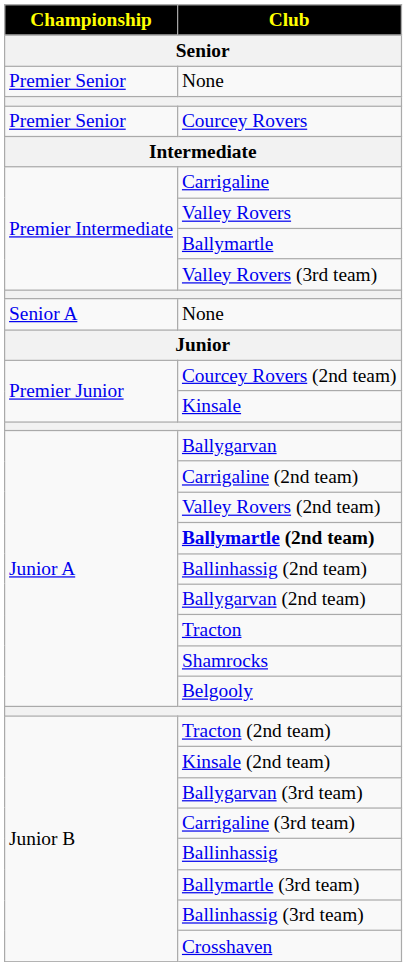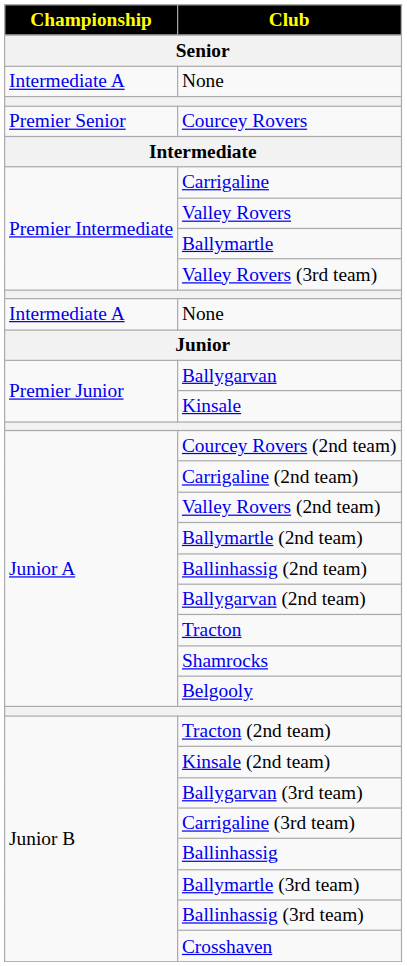(67, 81) Premier Senior -> (67, 81) Intermediate A
(43, 314) Senior A -> (67, 314) Intermediate A
(289, 375) Courcey Rovers (2nd team) -> (229, 375) Ballygarvan
(229, 445) Ballygarvan -> (289, 445) Courcey Rovers (2nd team)
(278, 537) bold -> (272, 537) normal
